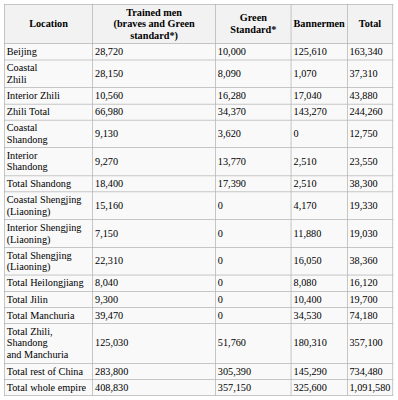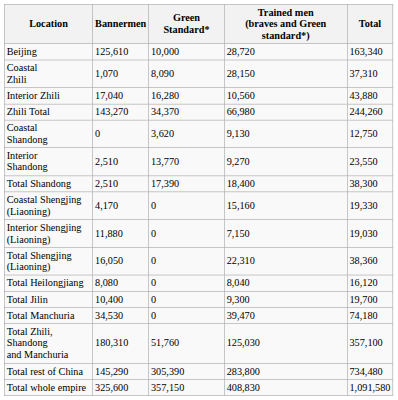columns swapped: (319, 24) <-> (154, 24)
